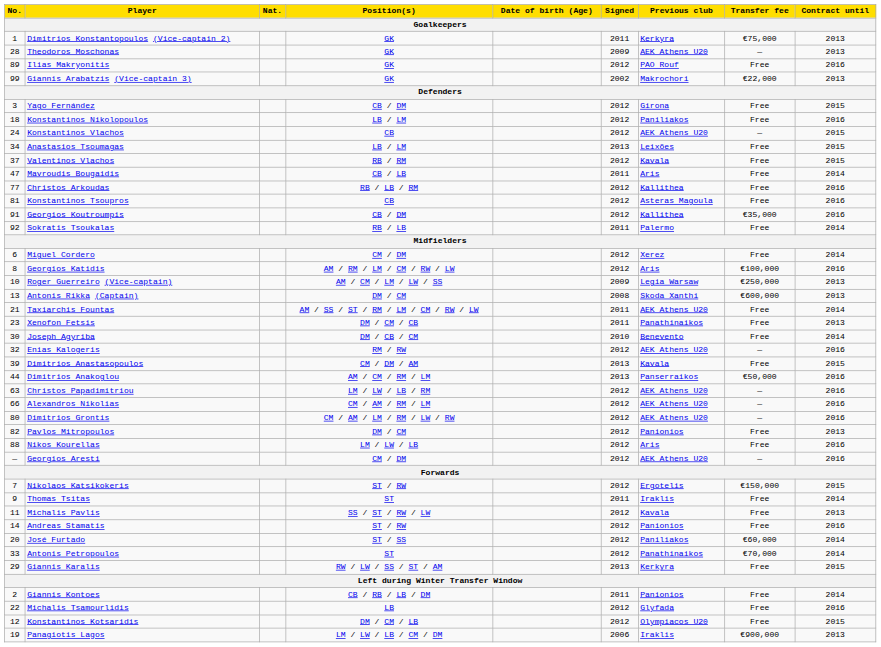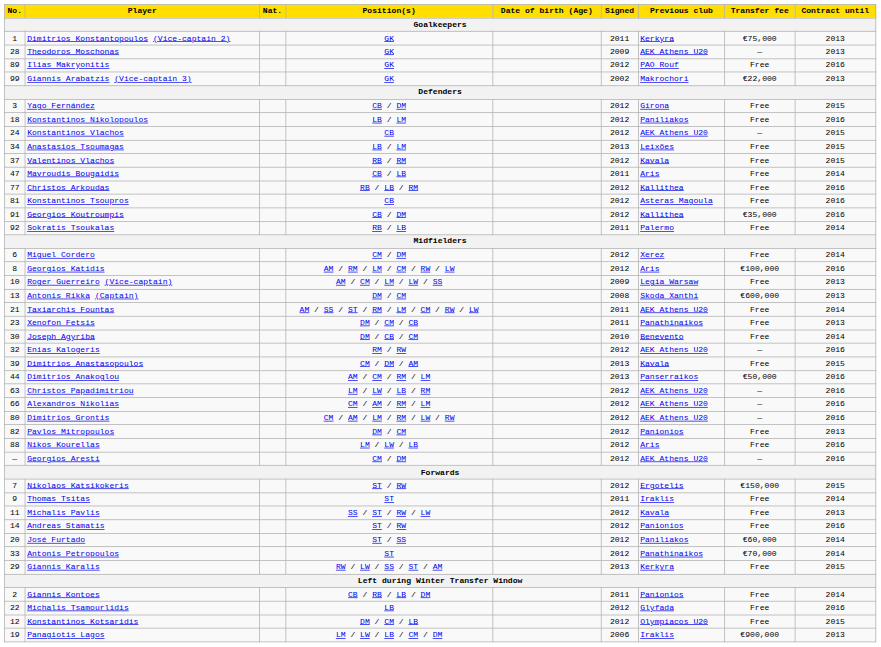(760, 282) €250,000 -> (760, 282) Free
